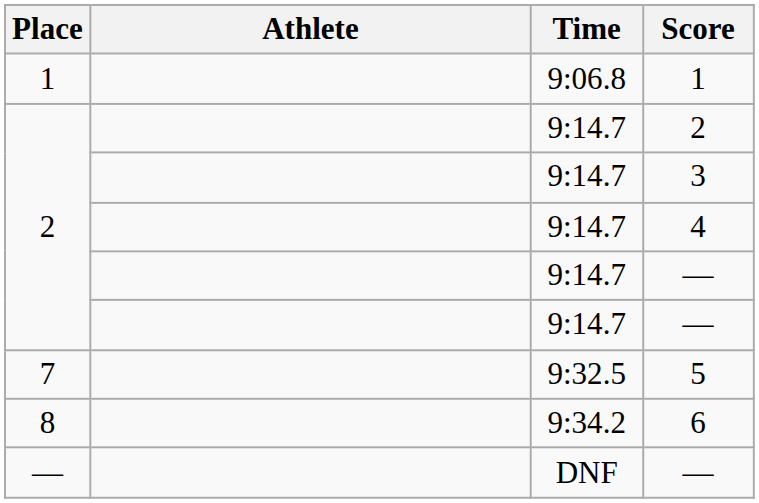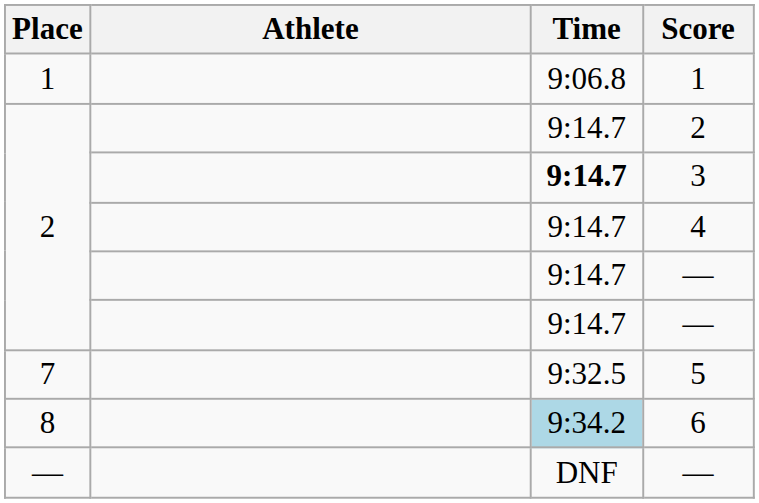(587, 176) normal -> (587, 176) bold
(587, 422) no background -> (587, 422) lightblue background
